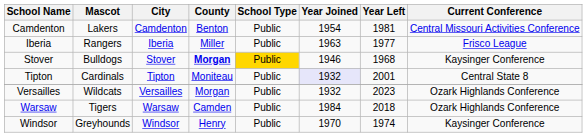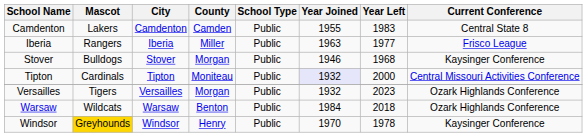(212, 28) Benton -> (212, 28) Camden
(330, 28) 1954 -> (330, 28) 1955
(384, 28) 1981 -> (384, 28) 1983
(495, 28) Central Missouri Activities Conference -> (495, 28) Central State 8
(212, 60) bold -> (212, 60) normal
(267, 60) gold background -> (267, 60) no background
(384, 76) 2001 -> (384, 76) 2000
(495, 76) Central State 8 -> (495, 76) Central Missouri Activities Conference
(103, 92) Wildcats -> (103, 92) Tigers
(103, 108) Tigers -> (103, 108) Wildcats
(212, 108) Camden -> (212, 108) Benton
(103, 124) no background -> (103, 124) gold background
(384, 124) 1974 -> (384, 124) 1978
